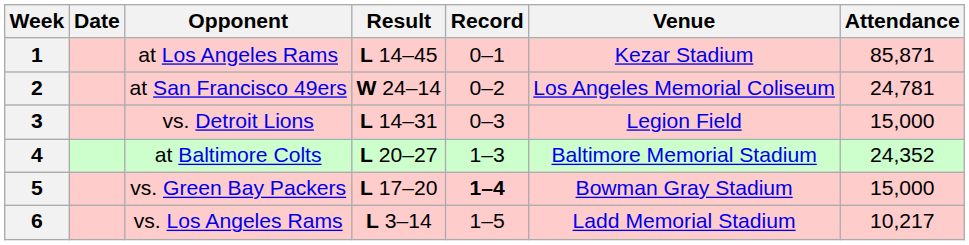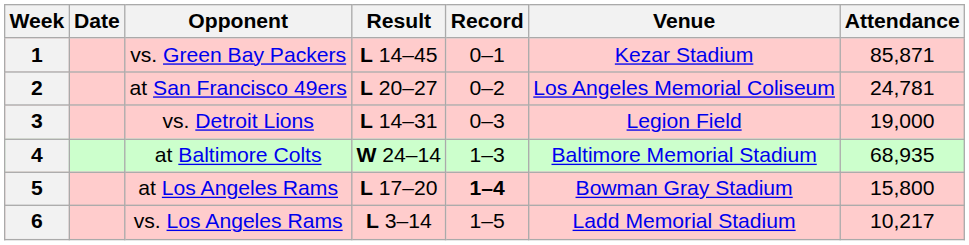(238, 54) at Los Angeles Rams -> (238, 54) vs. Green Bay Packers
(399, 88) W 24–14 -> (399, 88) L 20–27
(902, 121) 15,000 -> (902, 121) 19,000
(399, 155) L 20–27 -> (399, 155) W 24–14
(902, 155) 24,352 -> (902, 155) 68,935
(238, 188) vs. Green Bay Packers -> (238, 188) at Los Angeles Rams
(902, 188) 15,000 -> (902, 188) 15,800
